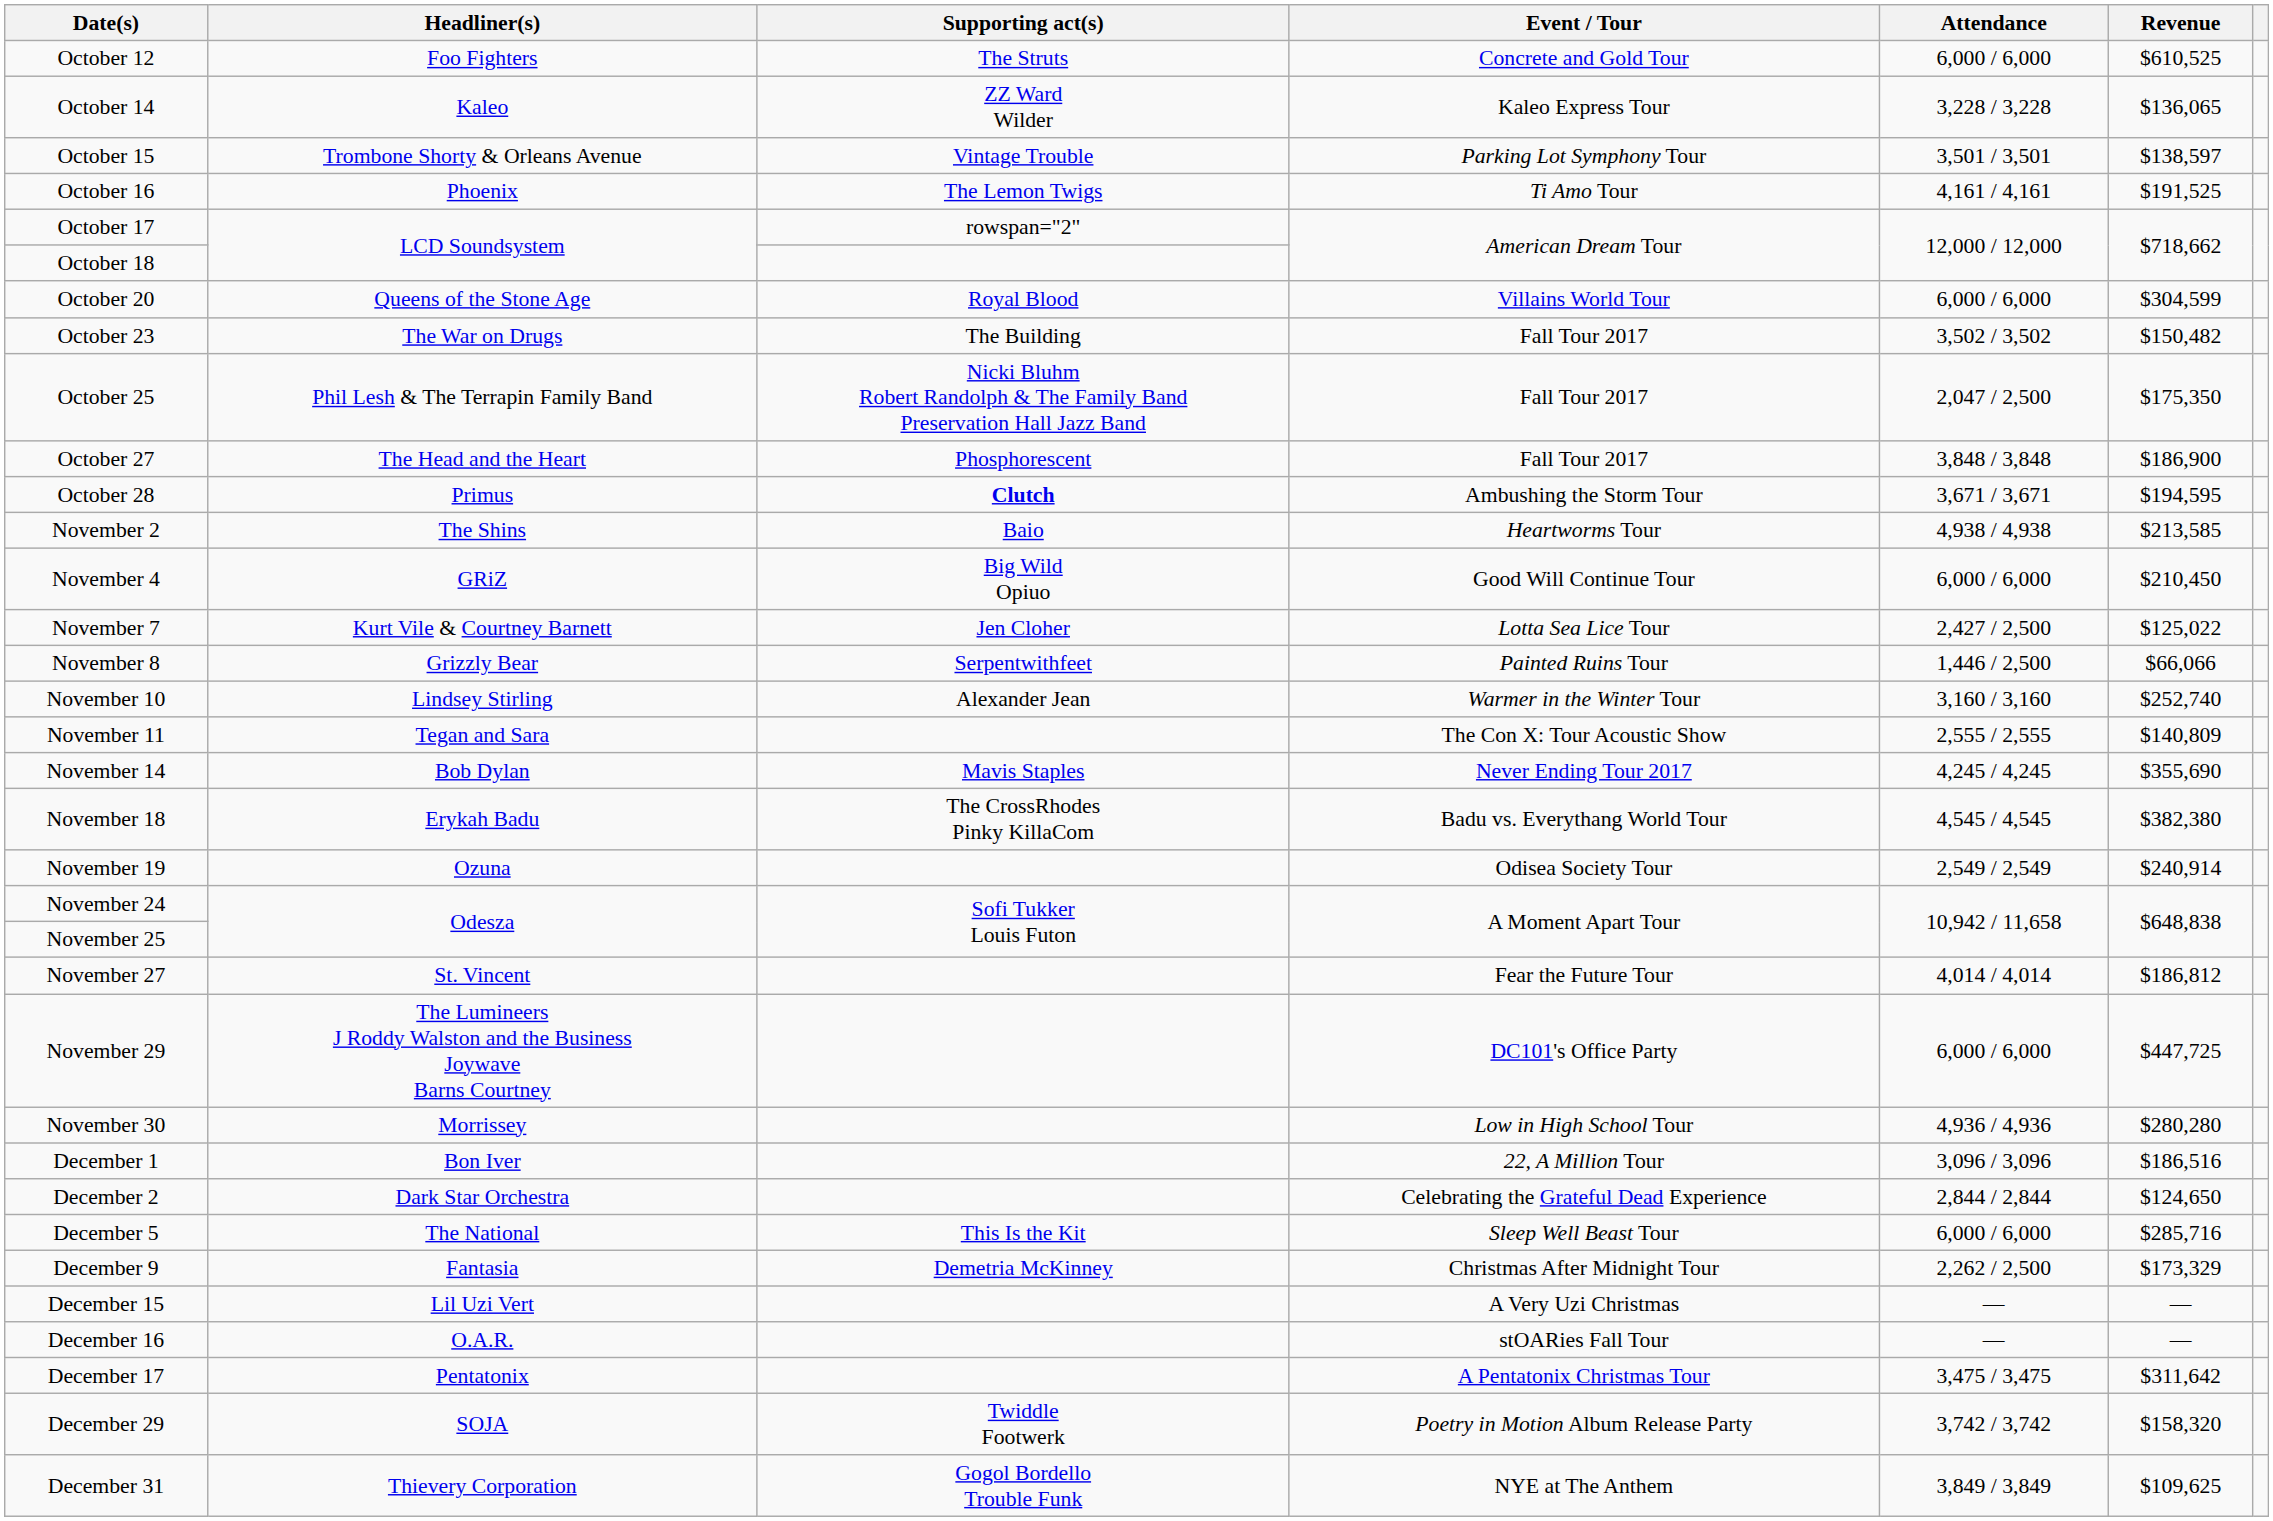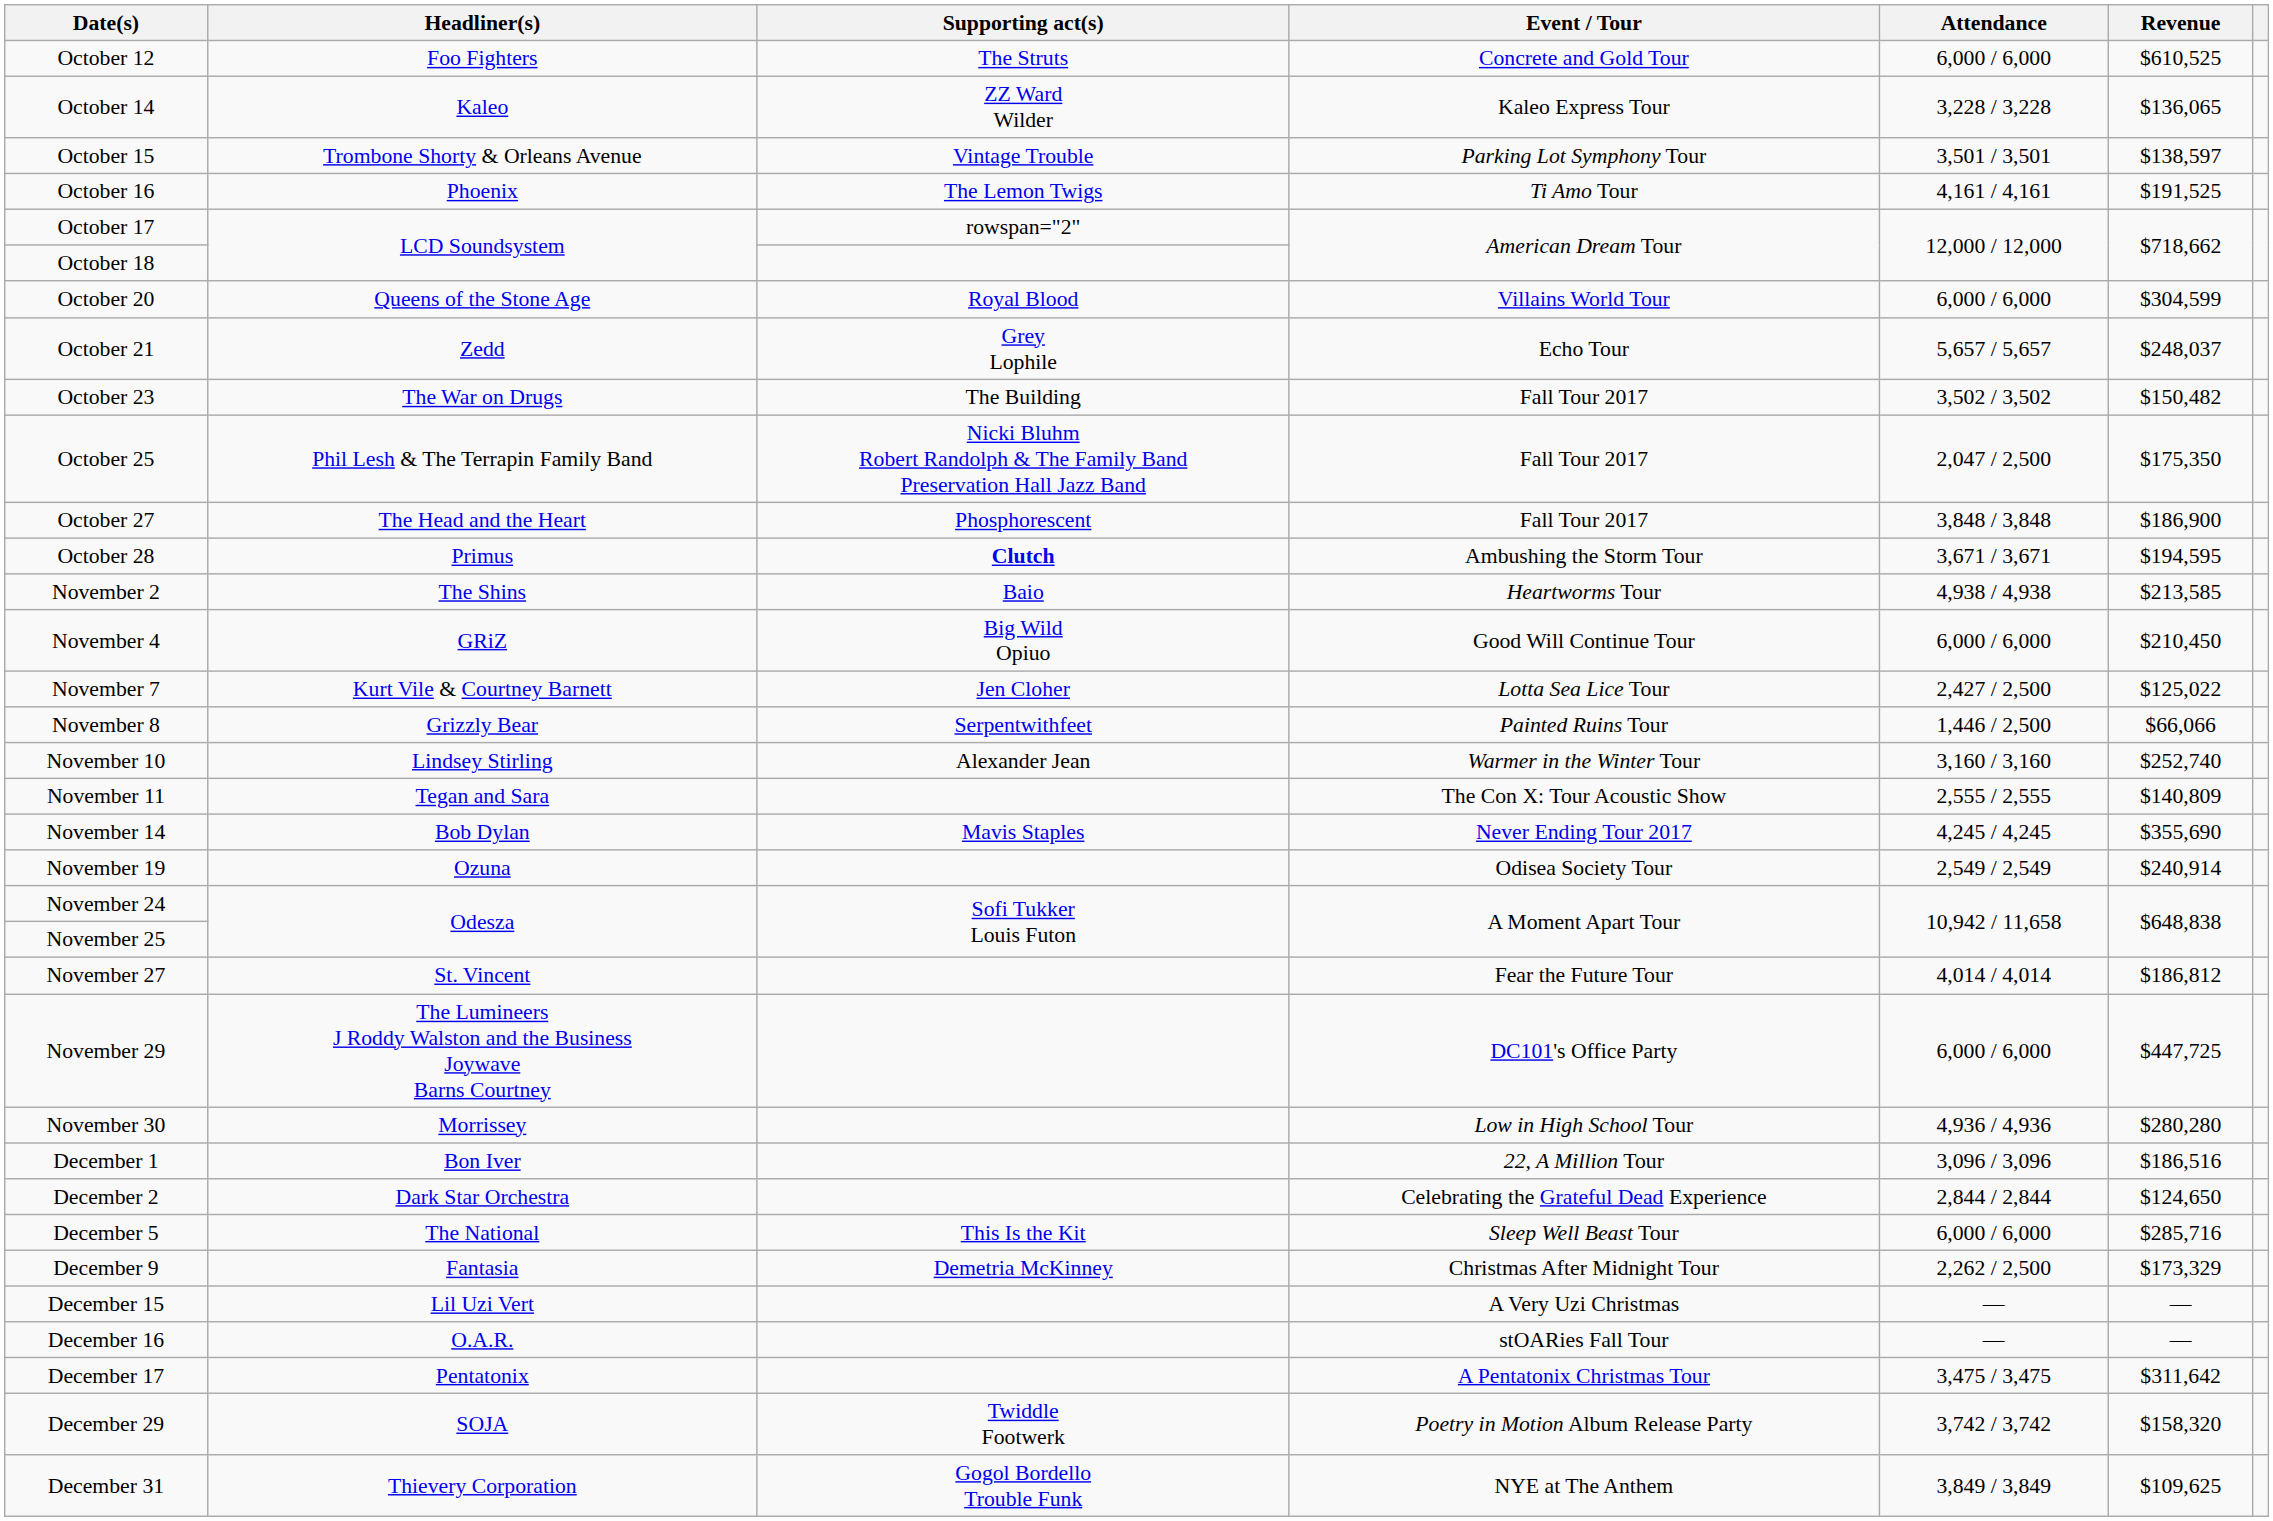+ row: (106, 347)
- row: (106, 819)
